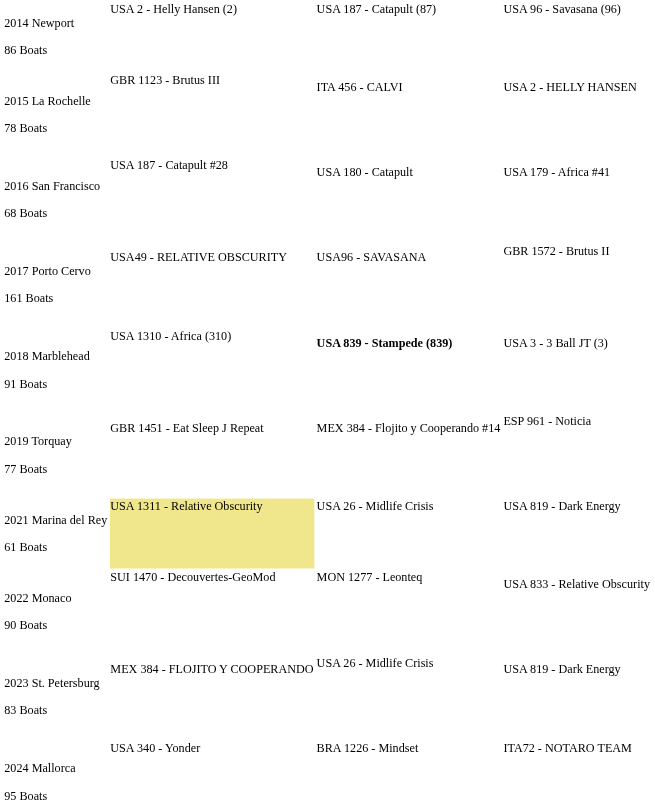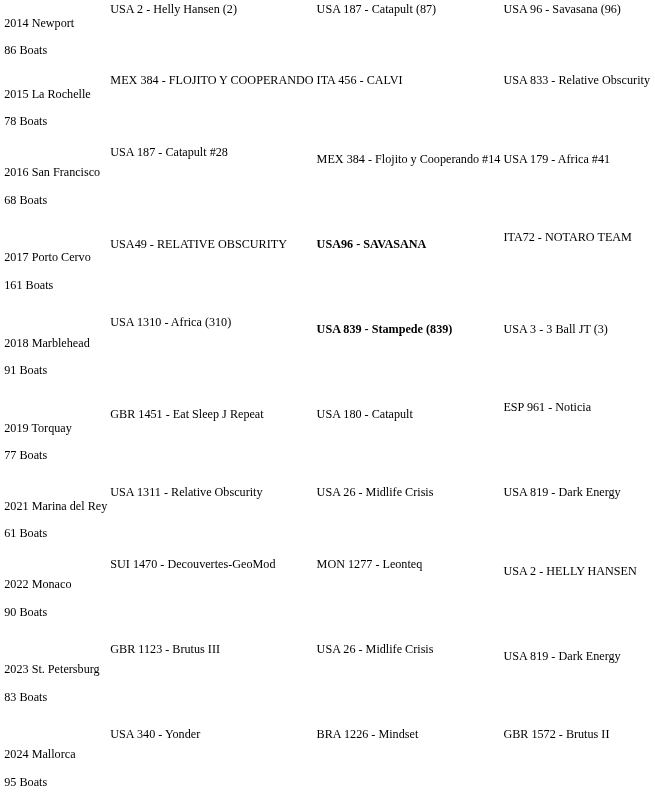(165, 80) GBR 1123 - Brutus III -> (212, 80) MEX 384 - FLOJITO Y COOPERANDO
(570, 87) USA 2 - HELLY HANSEN -> (577, 80) USA 833 - Relative Obscurity
(365, 172) USA 180 - Catapult -> (408, 158) MEX 384 - Flojito y Cooperando #14
(371, 257) normal -> (371, 244) bold
(556, 250) GBR 1572 - Brutus II -> (568, 237) ITA72 - NOTARO TEAM
(408, 428) MEX 384 - Flojito y Cooperando #14 -> (365, 414) USA 180 - Catapult
(186, 506) khaki background -> (186, 492) no background
(577, 584) USA 833 - Relative Obscurity -> (570, 570) USA 2 - HELLY HANSEN
(212, 669) MEX 384 - FLOJITO Y COOPERANDO -> (165, 649) GBR 1123 - Brutus III
(568, 747) ITA72 - NOTARO TEAM -> (556, 734) GBR 1572 - Brutus II
